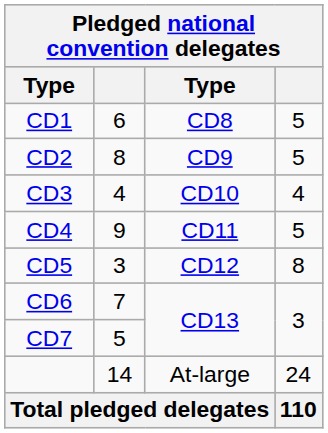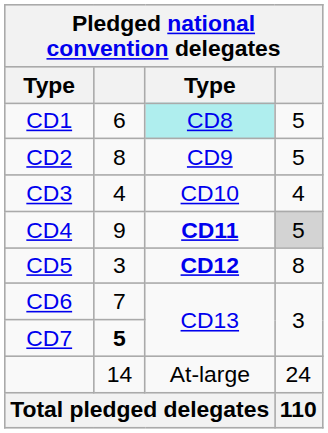(210, 121) no background -> (210, 121) paleturquoise background
(210, 230) normal -> (210, 230) bold
(298, 230) no background -> (298, 230) lightgrey background
(210, 266) normal -> (210, 266) bold
(119, 338) normal -> (119, 338) bold
